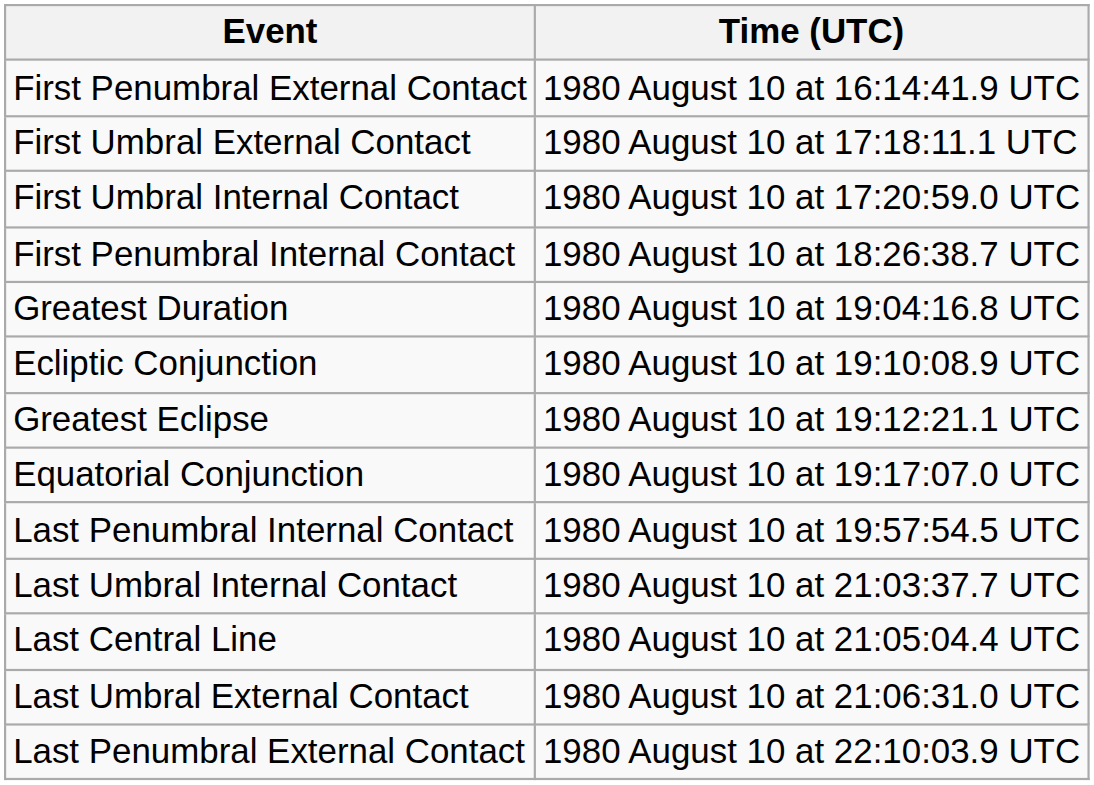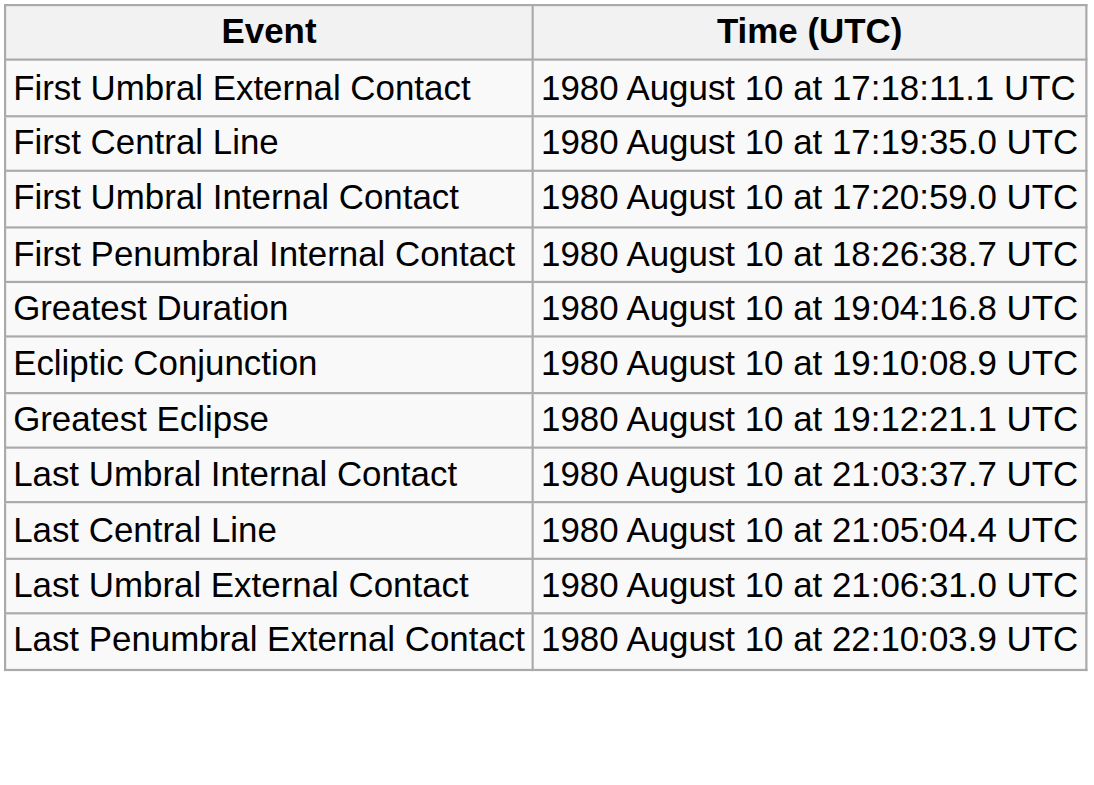- row: (270, 87)
+ row: (146, 142)
- row: (189, 474)
- row: (263, 530)
